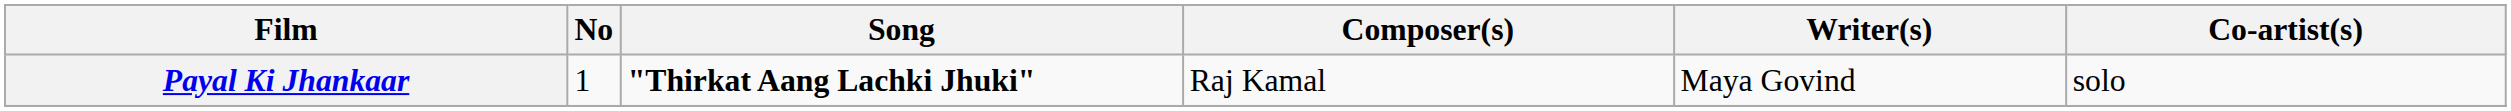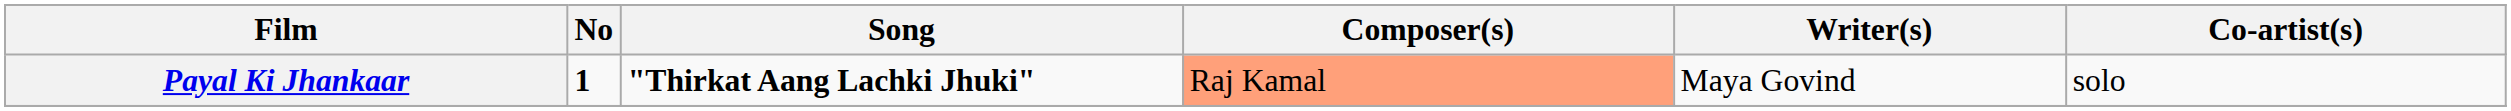(582, 79) normal -> (582, 79) bold
(1258, 79) no background -> (1258, 79) lightsalmon background
